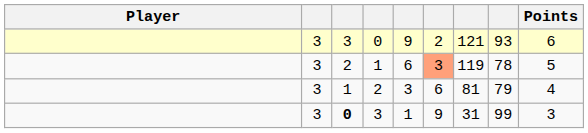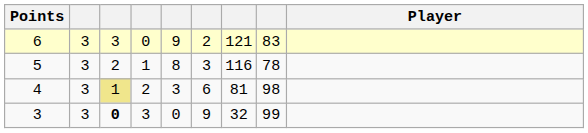columns swapped: (153, 17) <-> (551, 17)
(503, 41) 93 -> (271, 41) 83
(408, 66) 6 -> (176, 66) 8
(438, 66) lightsalmon background -> (206, 66) no background
(471, 66) 119 -> (239, 66) 116
(347, 91) no background -> (115, 91) khaki background
(503, 91) 79 -> (271, 91) 98
(408, 115) 1 -> (176, 115) 0
(471, 115) 31 -> (239, 115) 32
